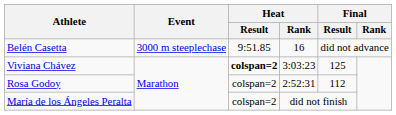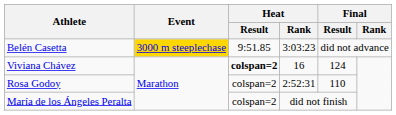(181, 48) no background -> (181, 48) gold background
(299, 48) 16 -> (299, 48) 3:03:23
(299, 66) 3:03:23 -> (299, 66) 16
(337, 66) 125 -> (337, 66) 124
(337, 84) 112 -> (337, 84) 110
